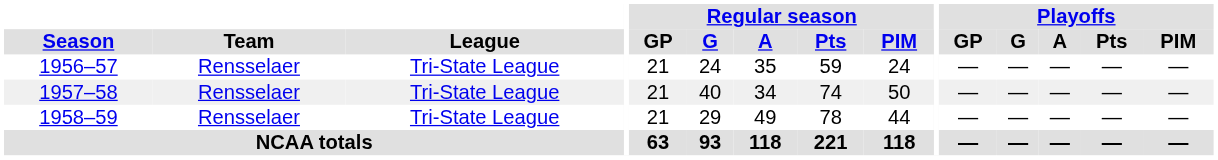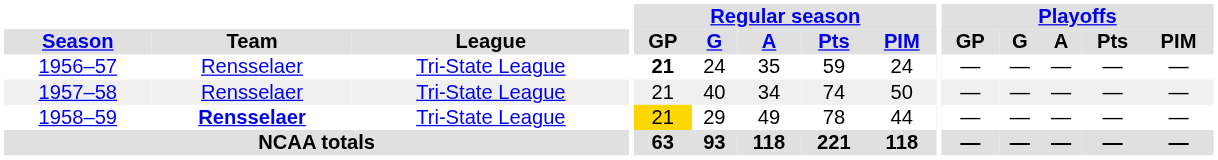(658, 66) normal -> (663, 66) bold
(249, 117) normal -> (252, 117) bold
(658, 117) no background -> (663, 117) gold background
